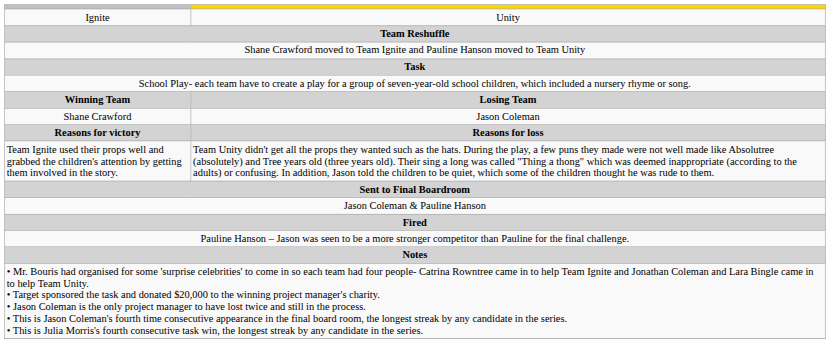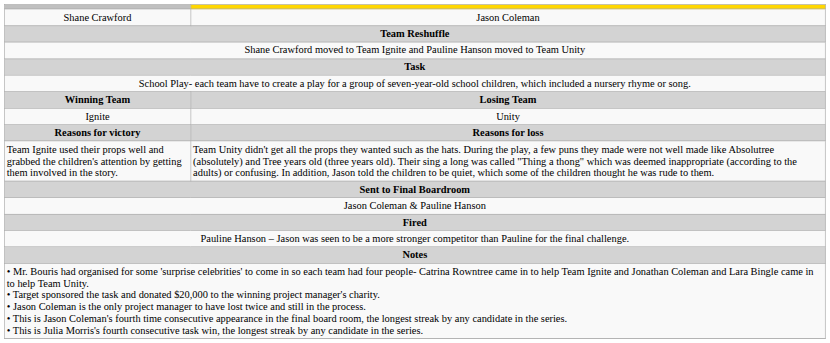rows swapped: (98, 116) <-> (98, 17)
